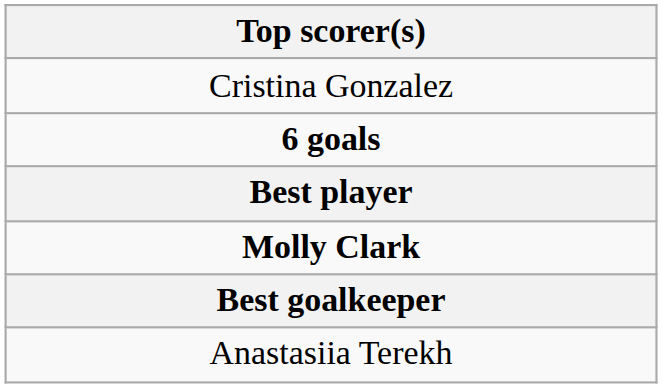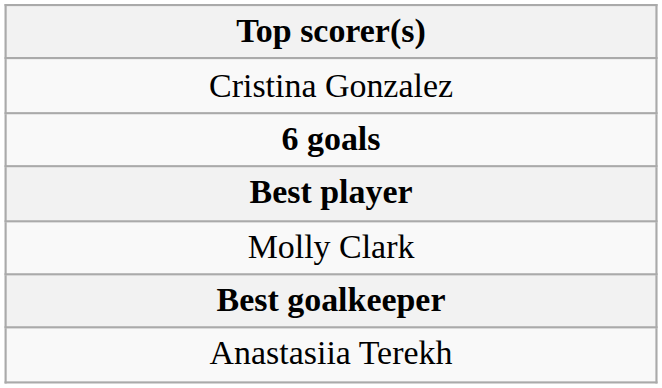(331, 246) bold -> (331, 246) normal
